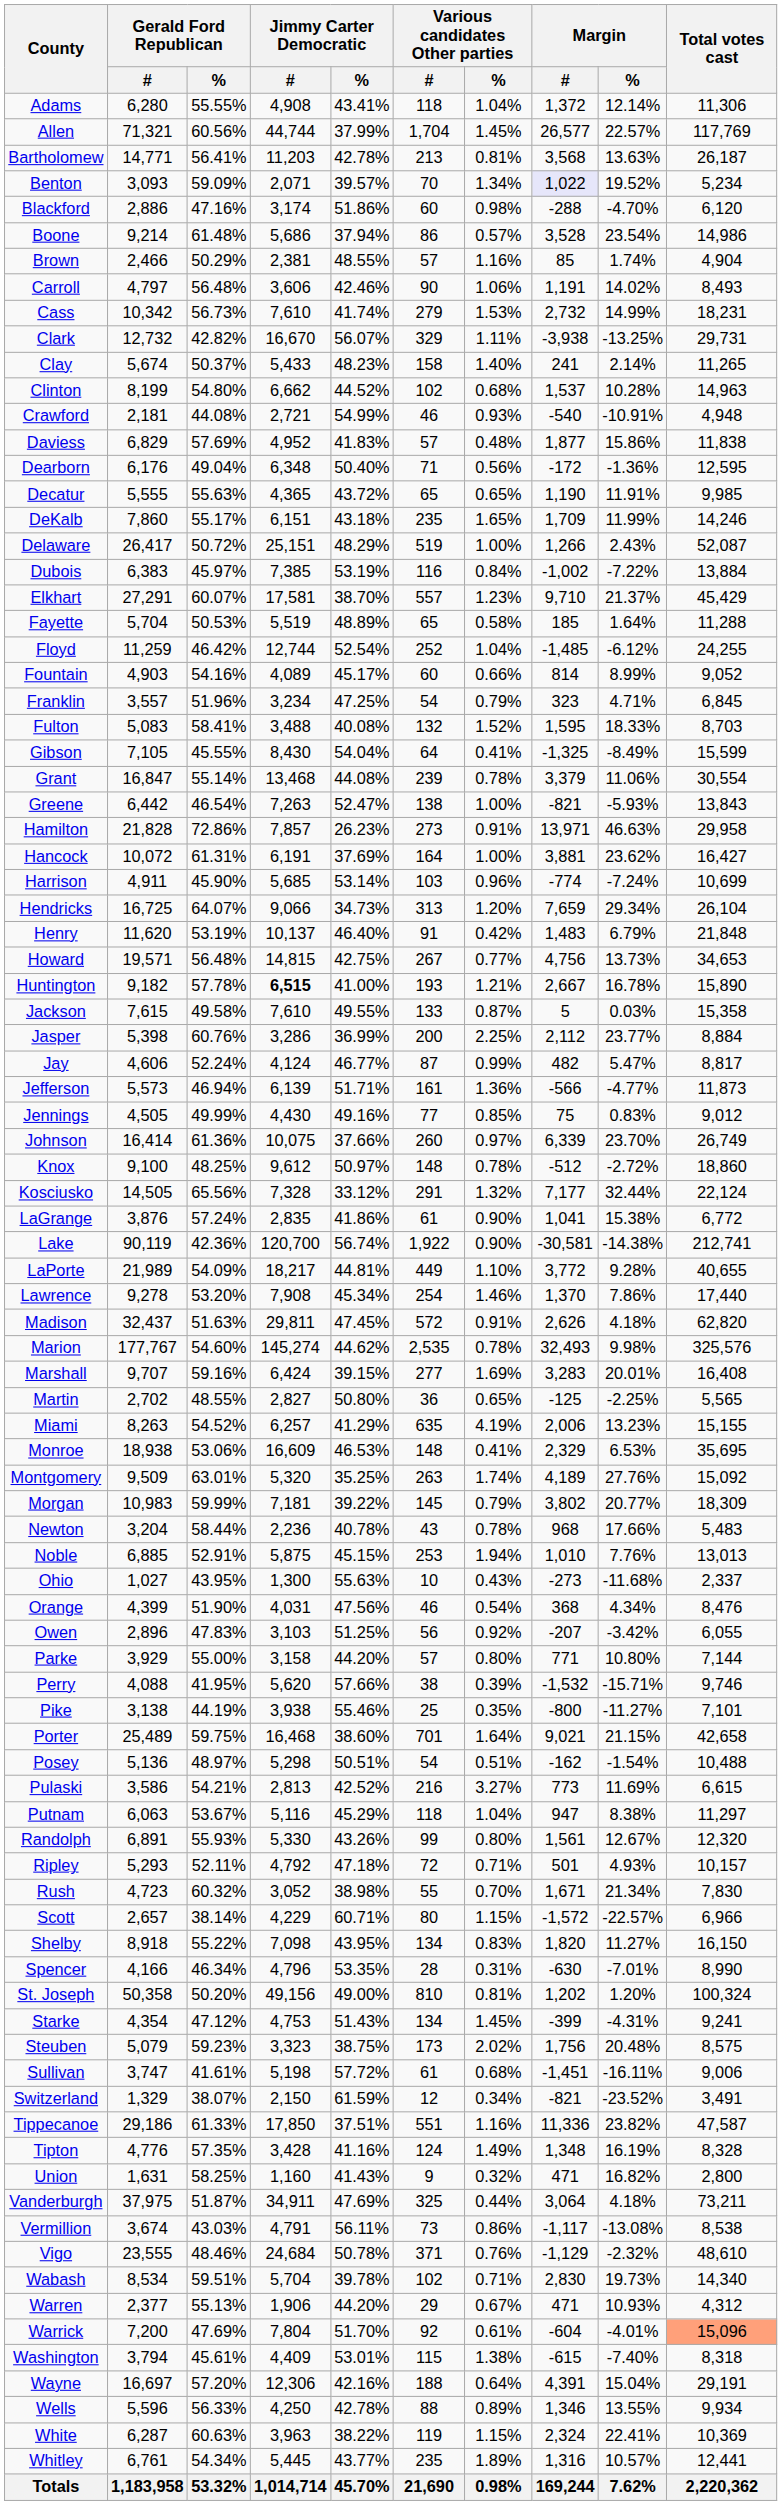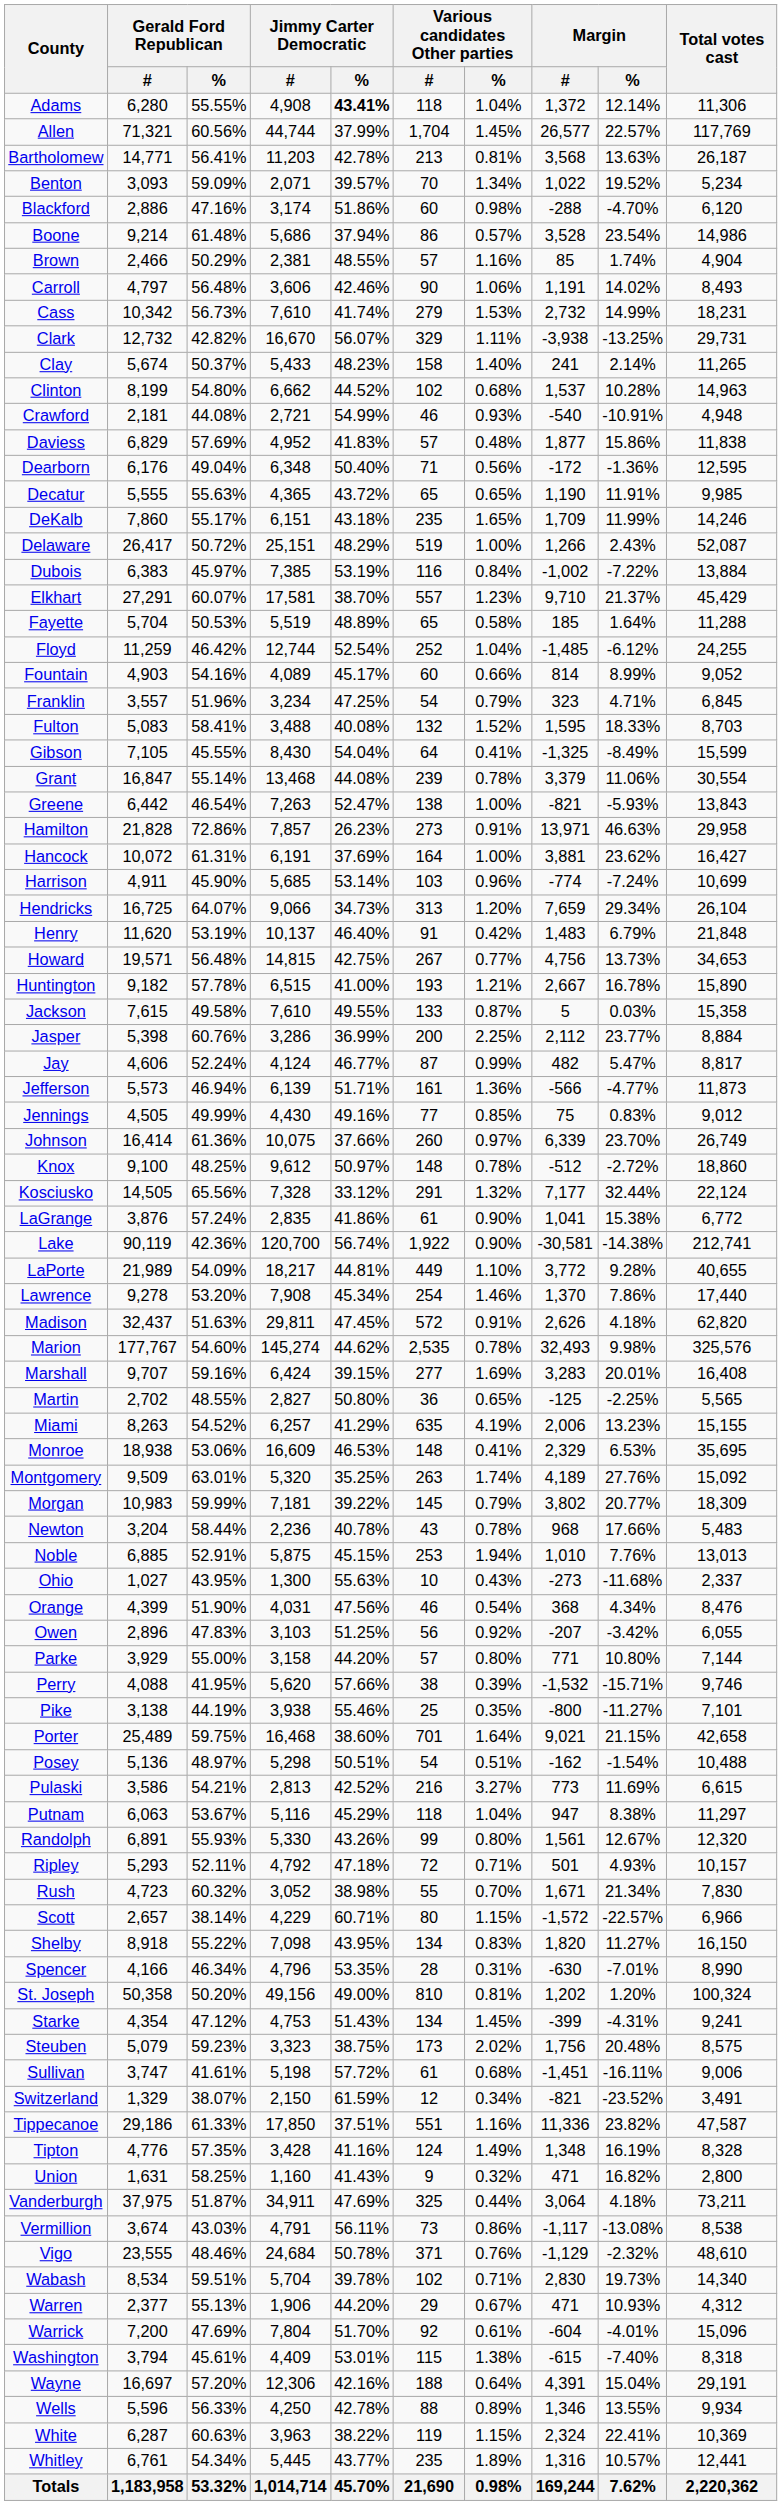(362, 105) normal -> (362, 105) bold
(565, 183) lavender background -> (565, 183) no background
(290, 985) bold -> (290, 985) normal
(722, 2331) lightsalmon background -> (722, 2331) no background
